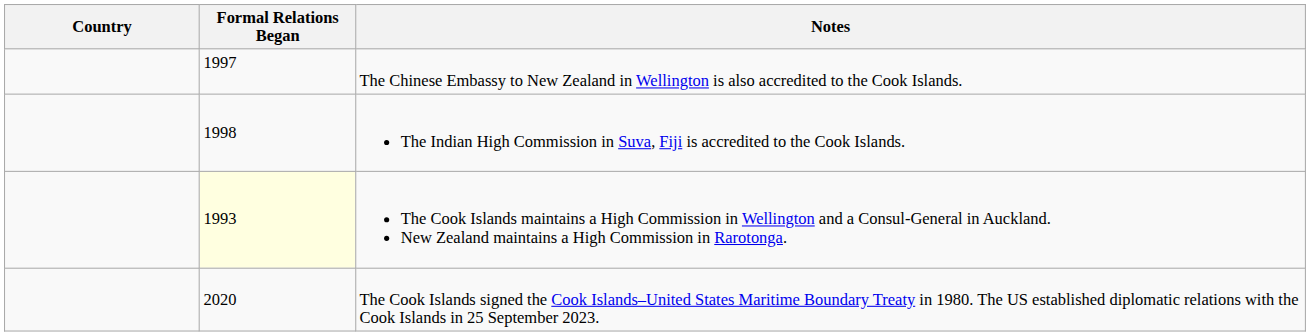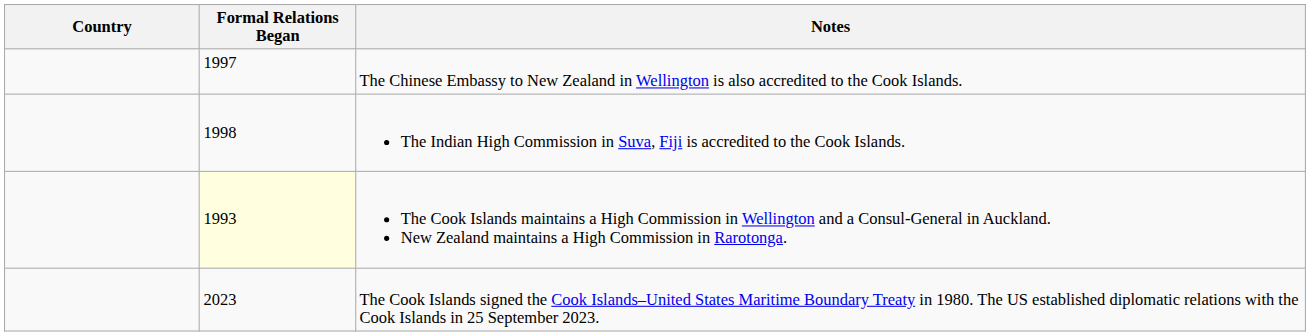(220, 299) 2020 -> (220, 299) 2023
